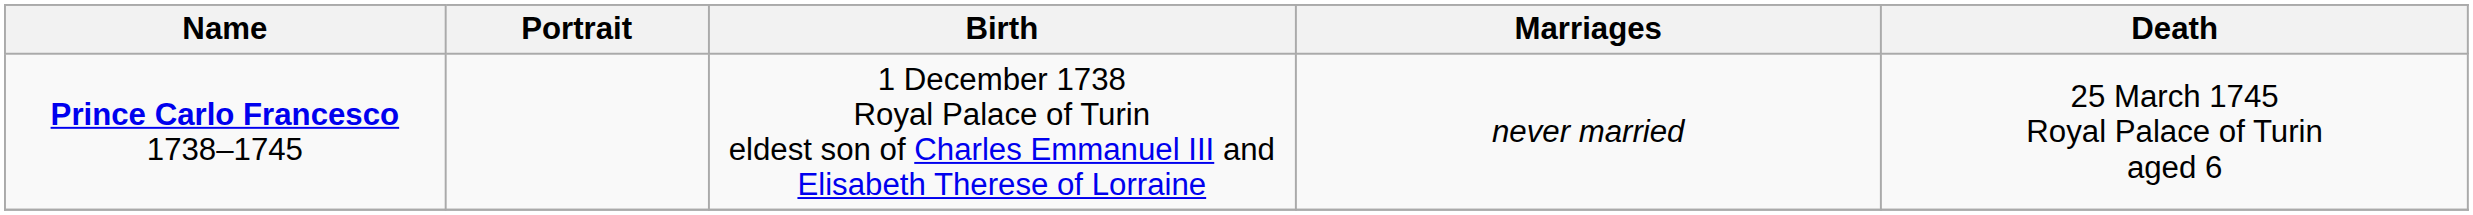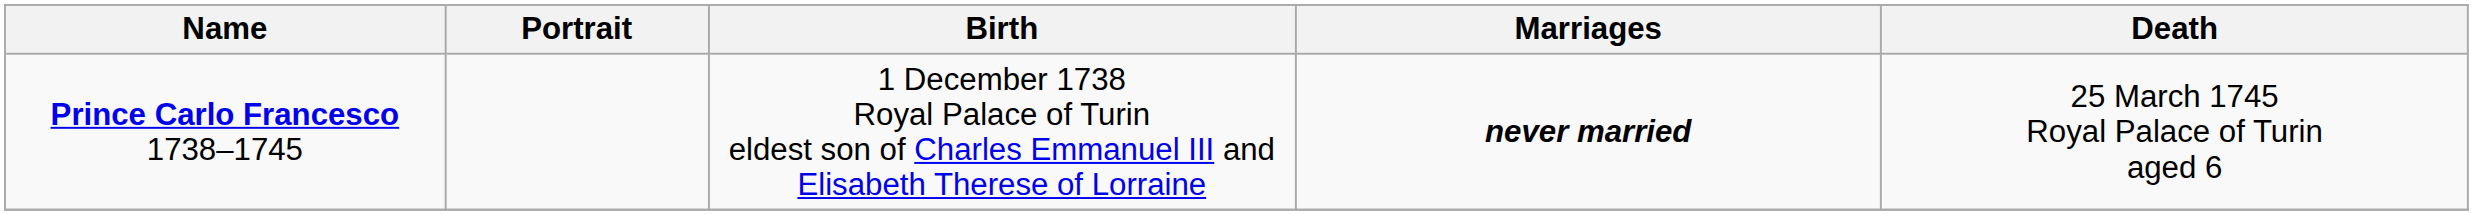(1588, 131) normal -> (1588, 131) bold
